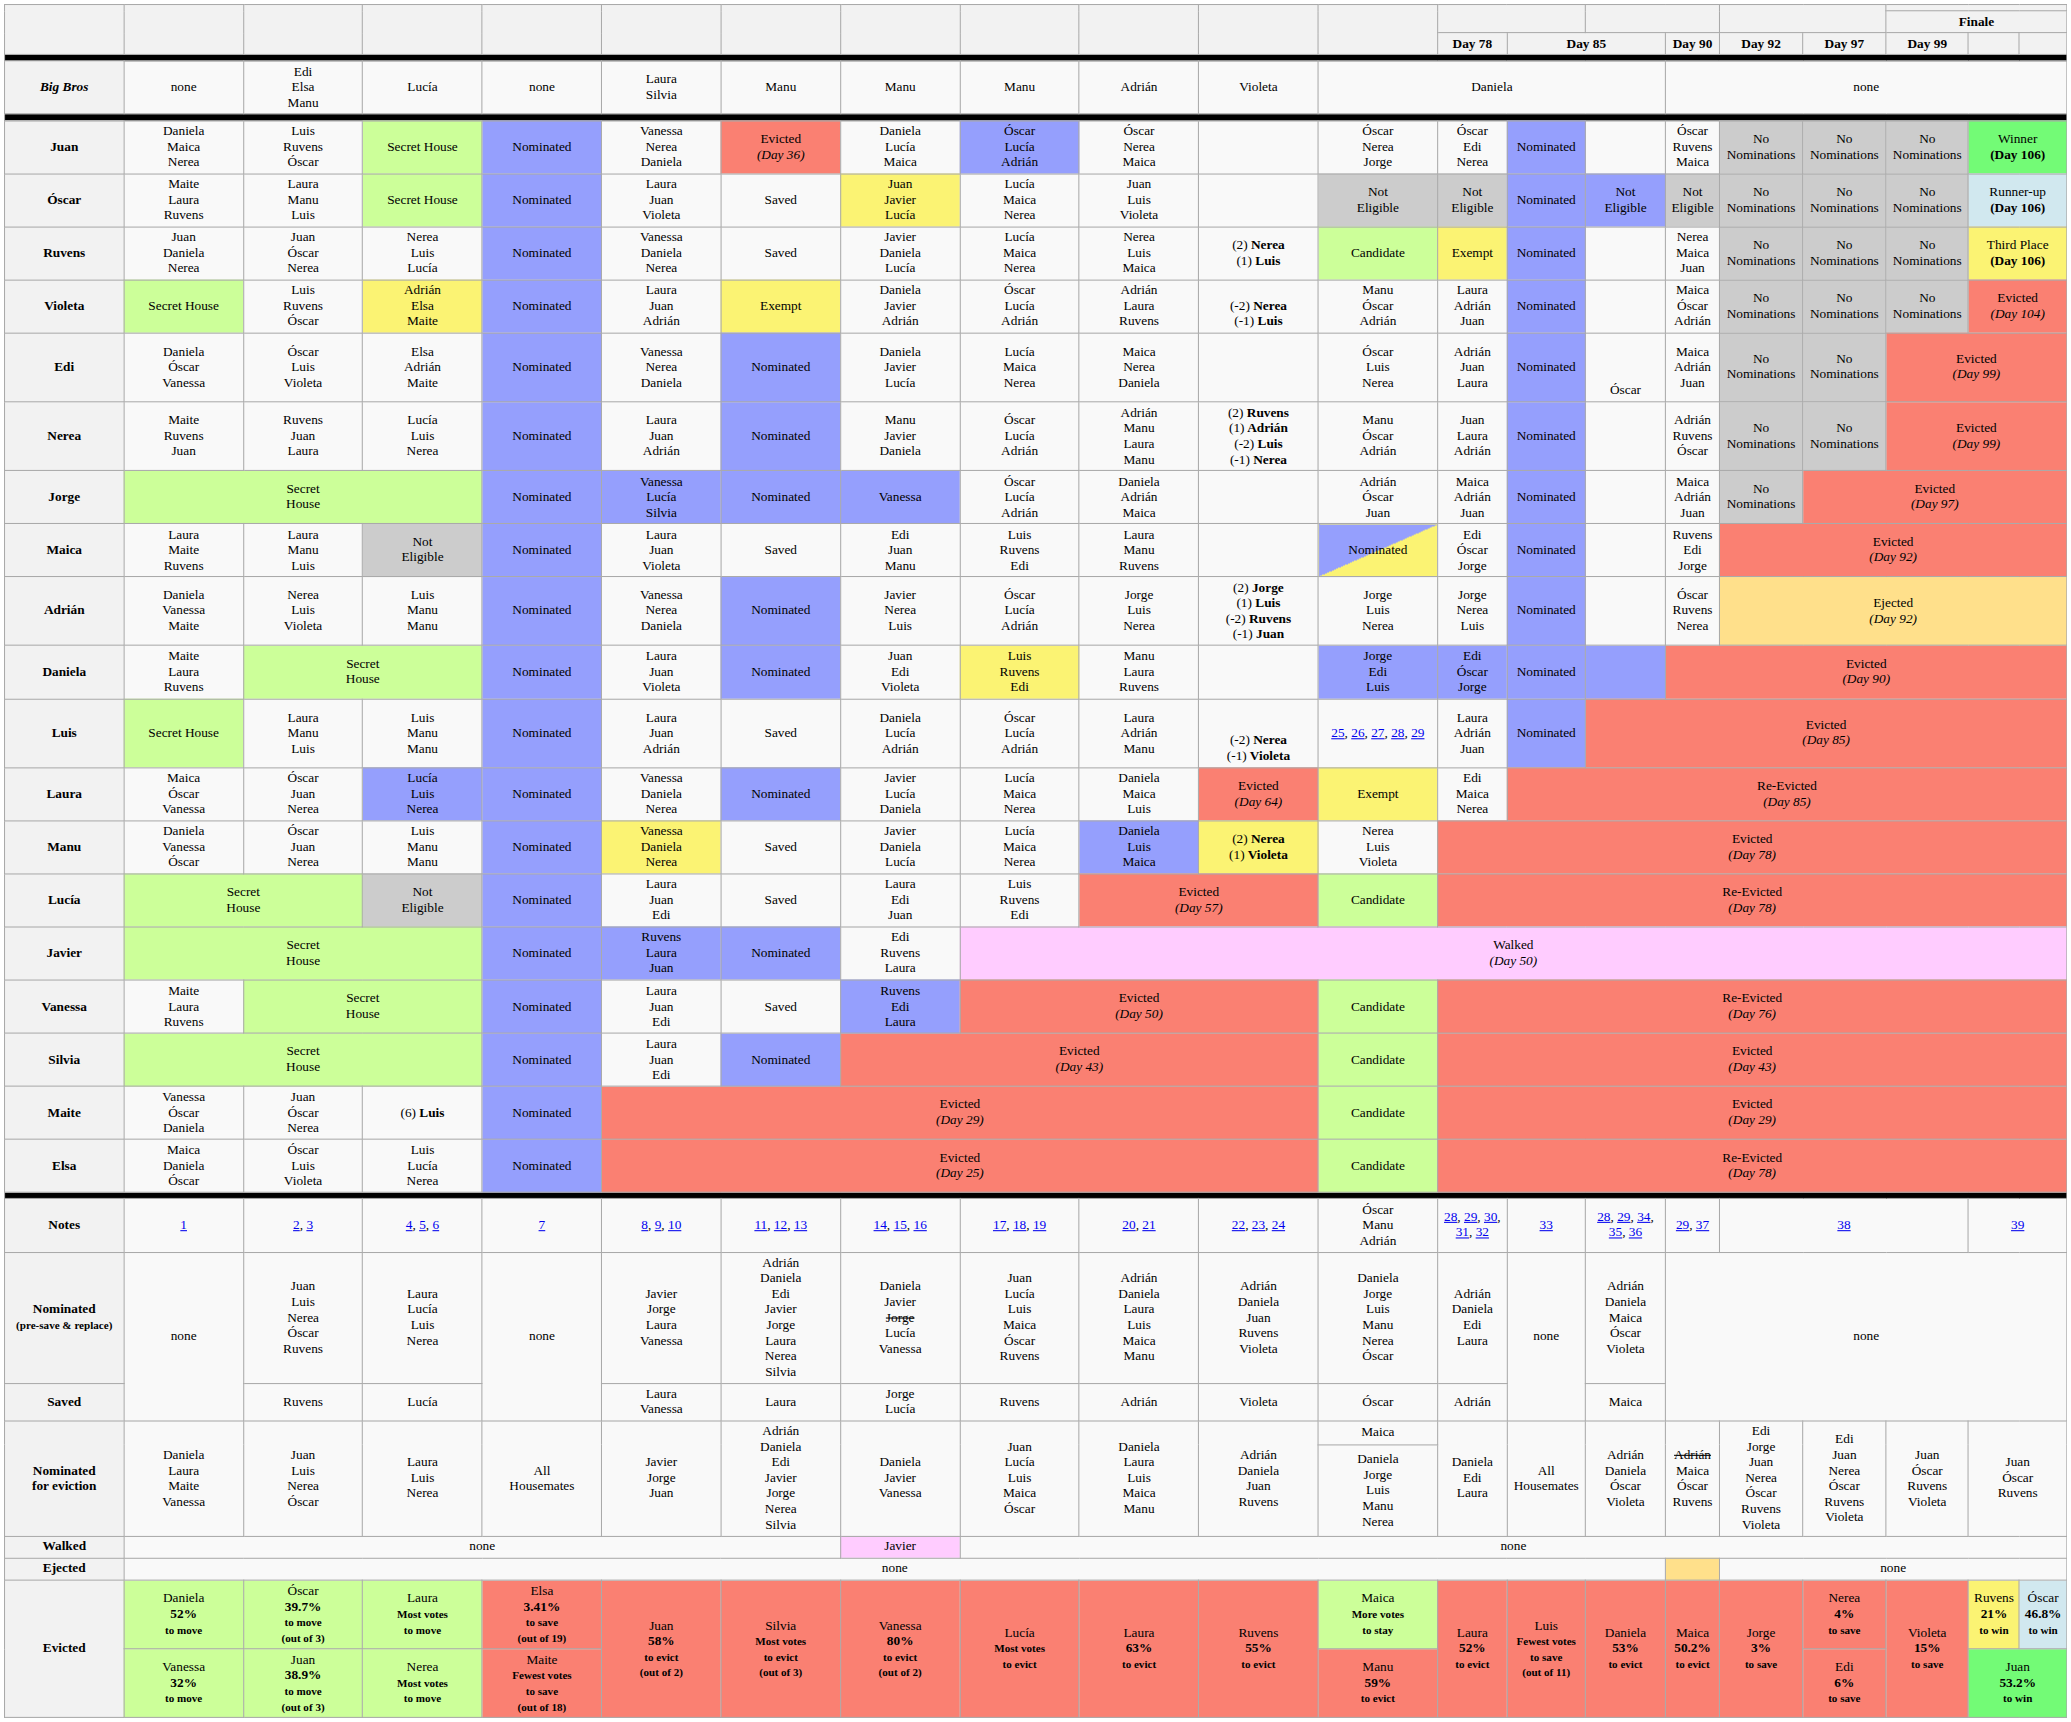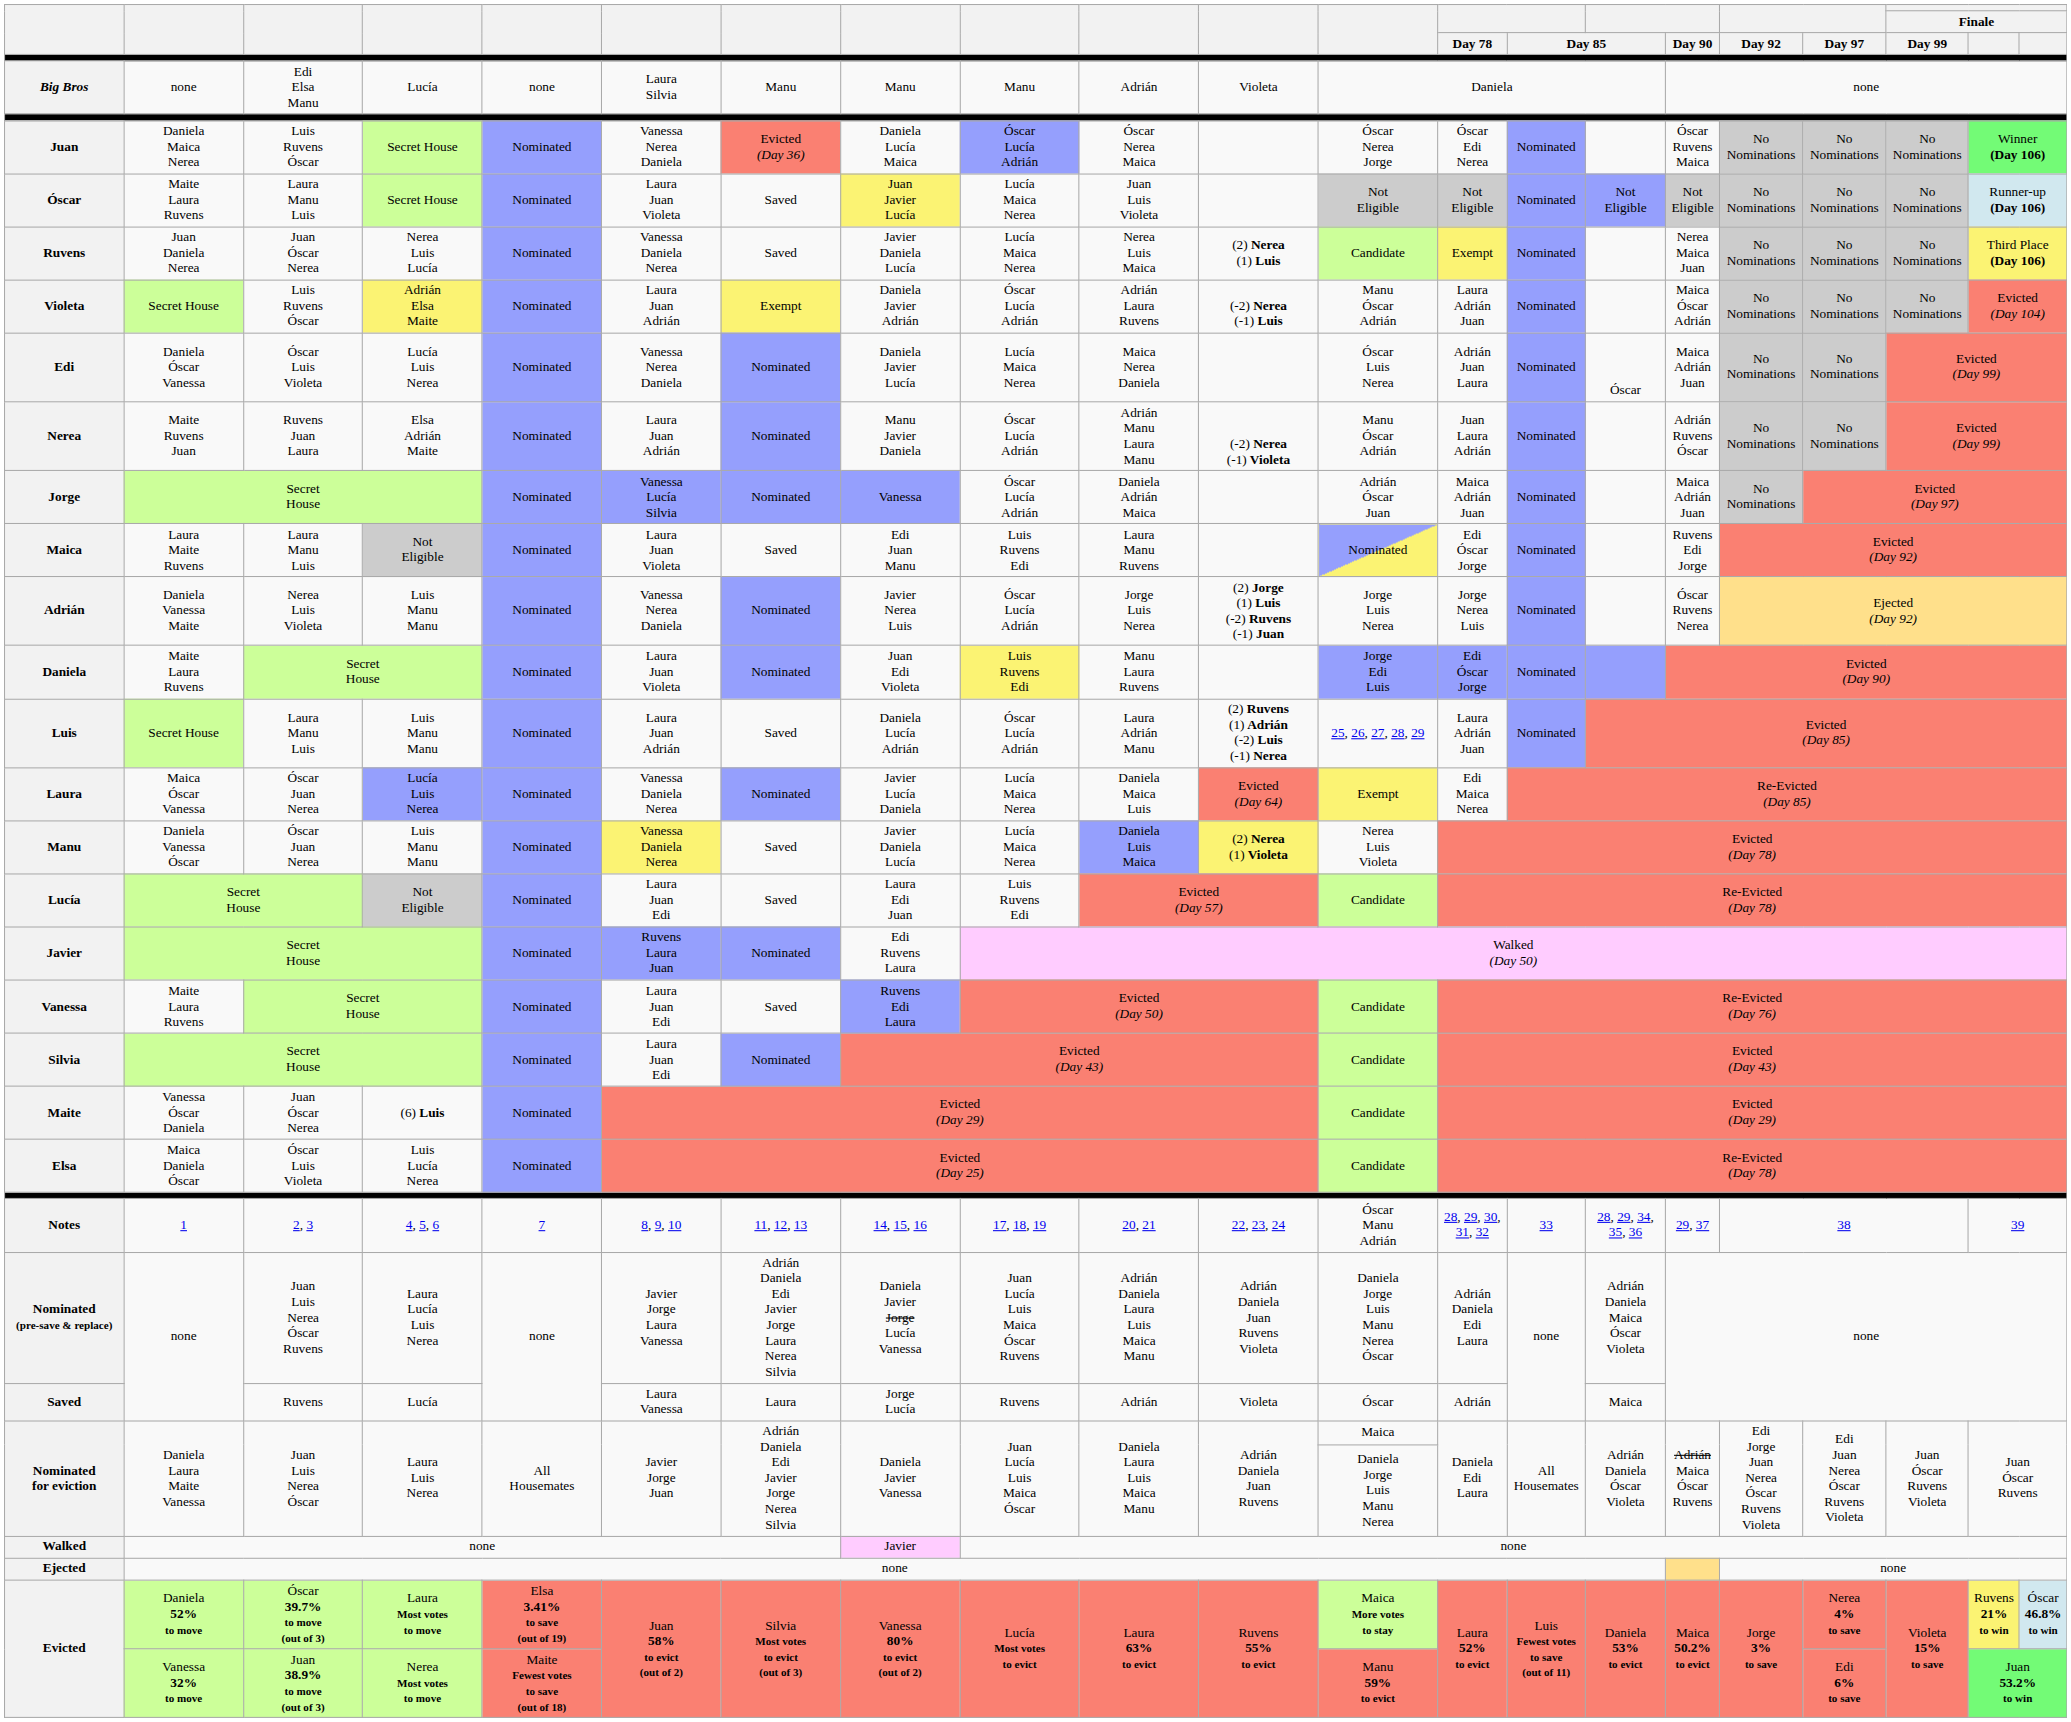(422, 367) Elsa Adrián Maite -> (422, 367) Lucía Luis Nerea
(422, 435) Lucía Luis Nerea -> (422, 435) Elsa Adrián Maite
(1258, 435) (2) Ruvens (1) Adrián (-2) Luis (-1) Nerea -> (1258, 451) (-2) Nerea (-1) Violeta
(1258, 748) (-2) Nerea (-1) Violeta -> (1258, 732) (2) Ruvens (1) Adrián (-2) Luis (-1) Nerea
